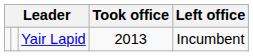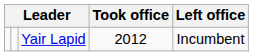(131, 39) 2013 -> (131, 39) 2012
